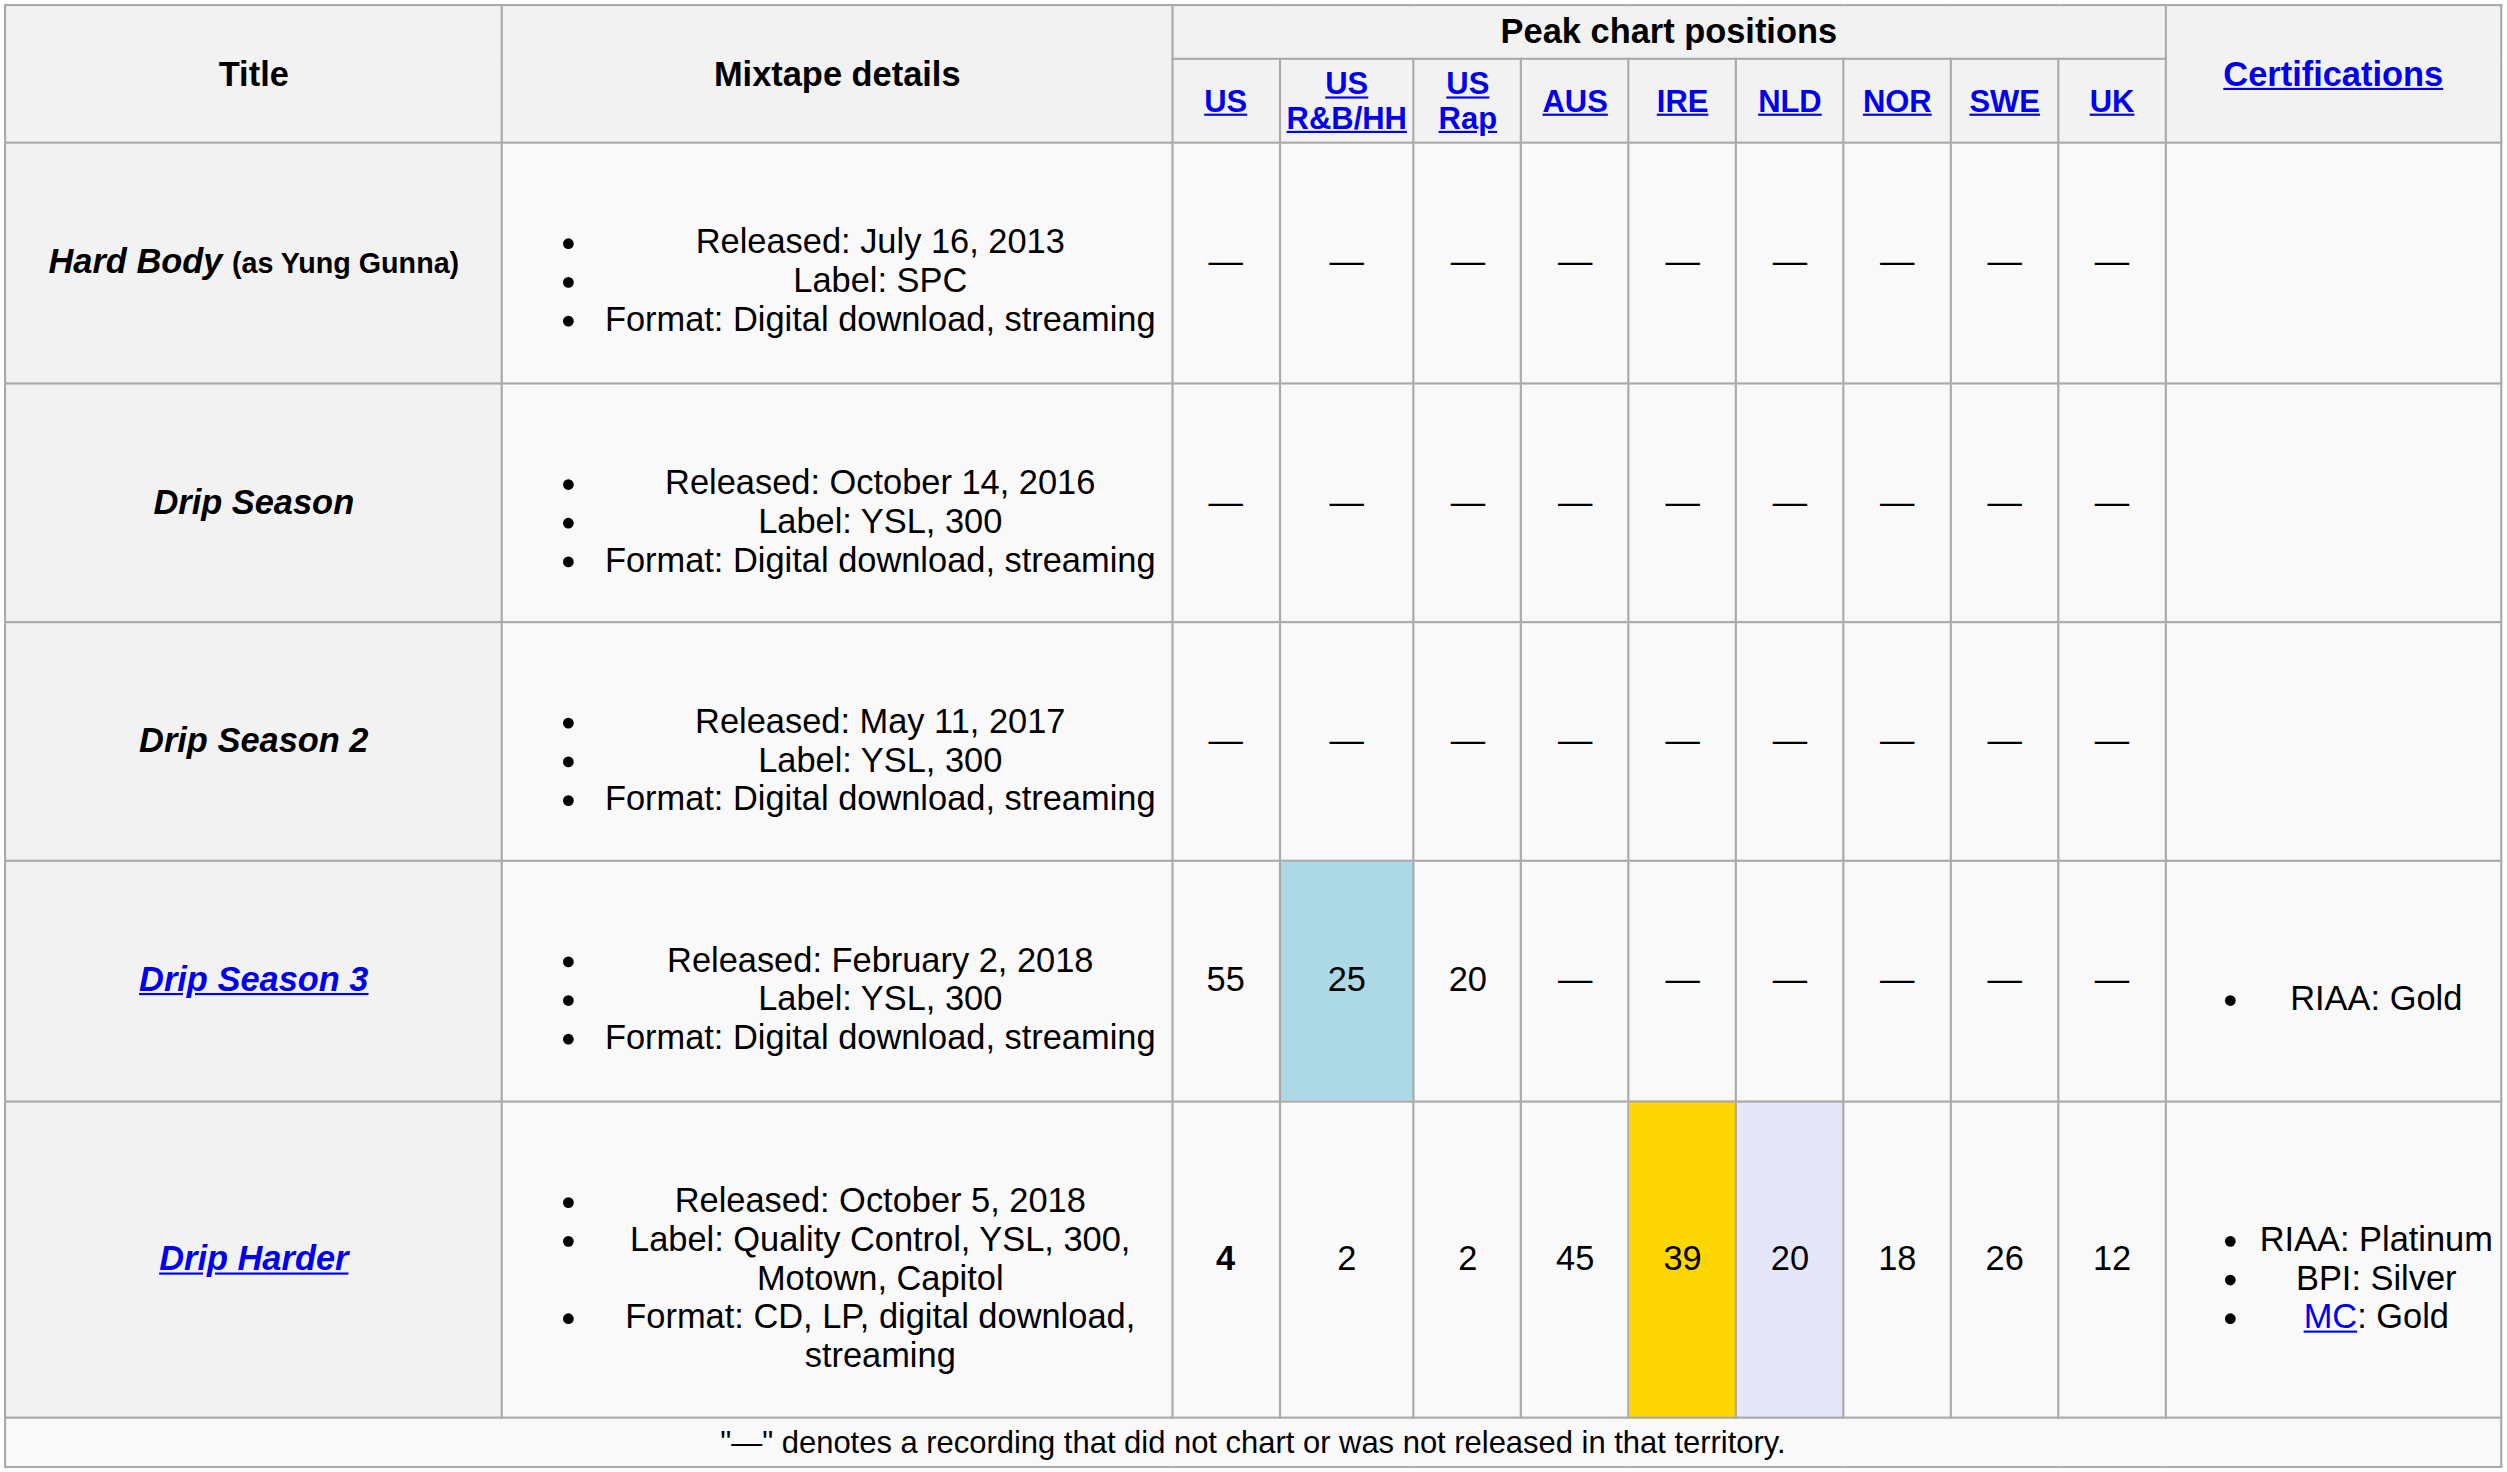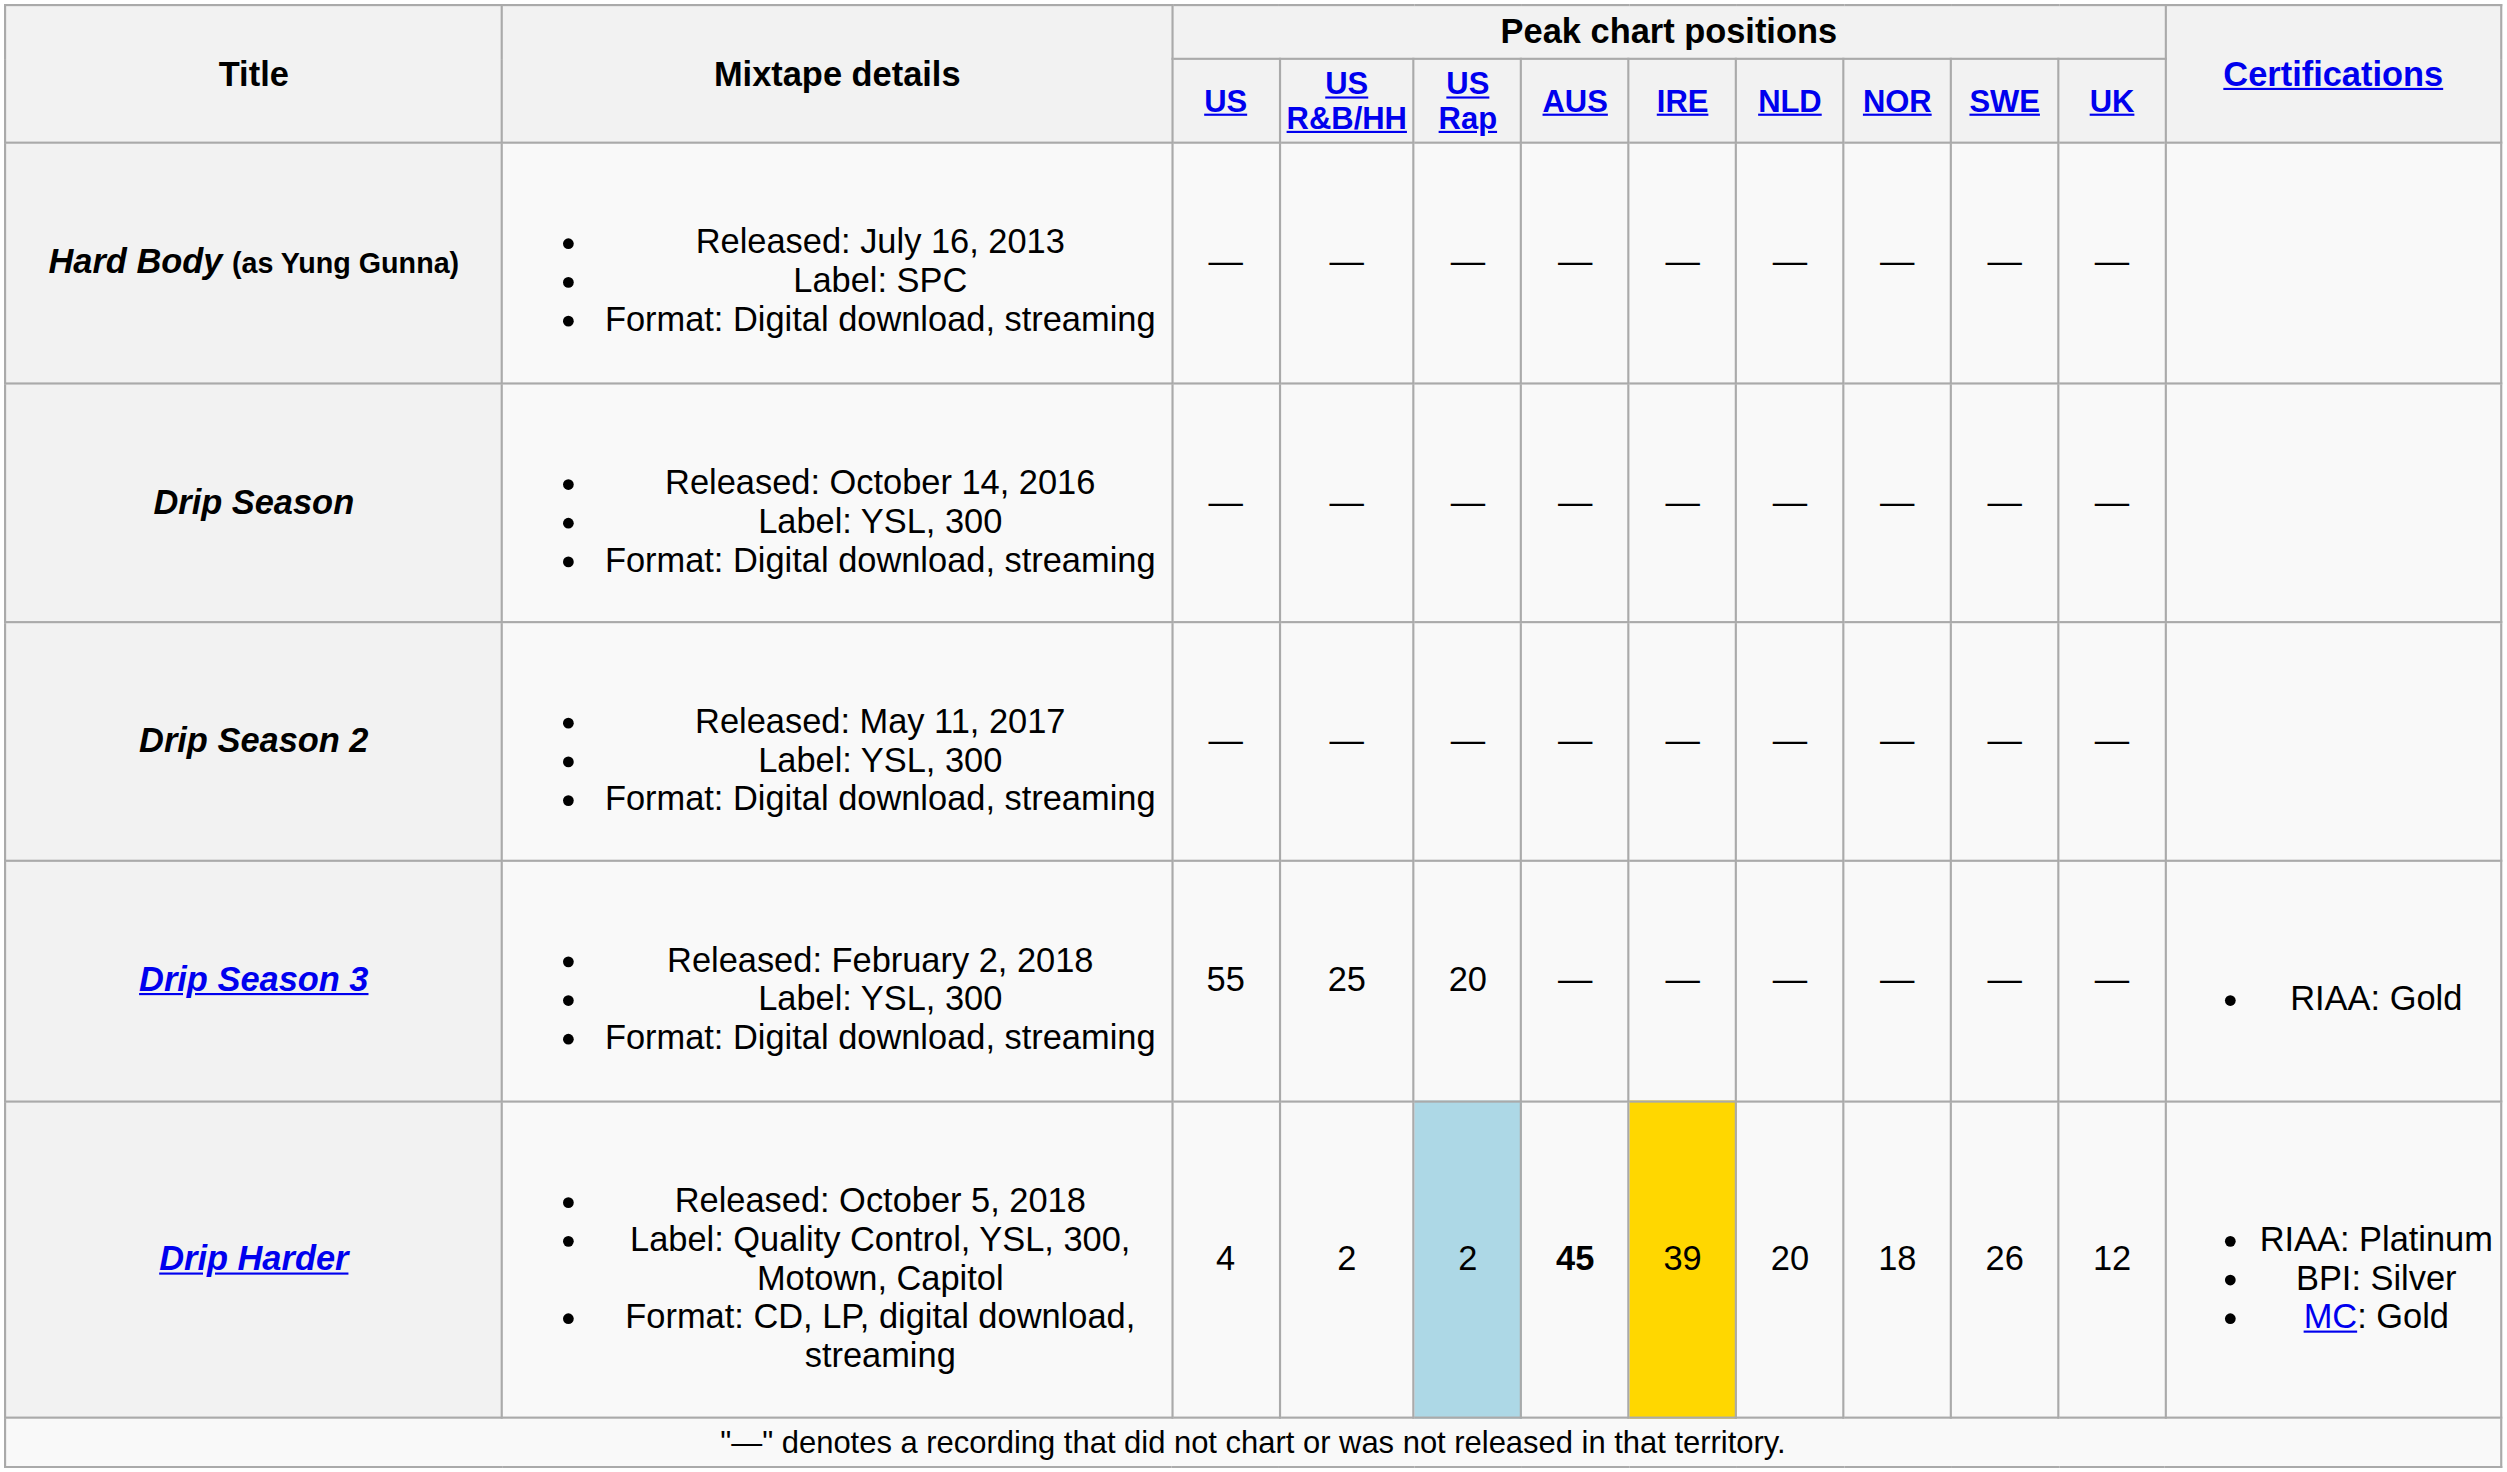(1347, 980) lightblue background -> (1347, 980) no background
(1226, 1258) bold -> (1226, 1258) normal
(1468, 1258) no background -> (1468, 1258) lightblue background
(1575, 1258) normal -> (1575, 1258) bold
(1790, 1258) lavender background -> (1790, 1258) no background
